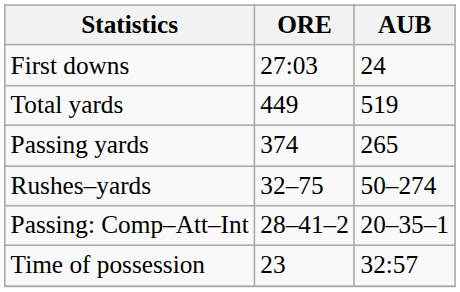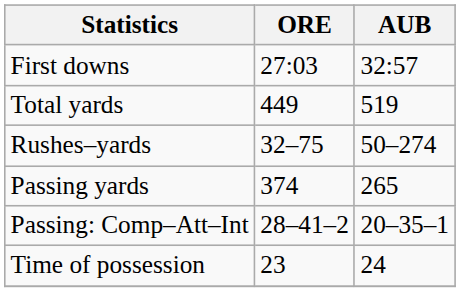(373, 64) 24 -> (389, 64) 32:57
rows swapped: (81, 185) <-> (80, 145)
(389, 265) 32:57 -> (373, 265) 24
